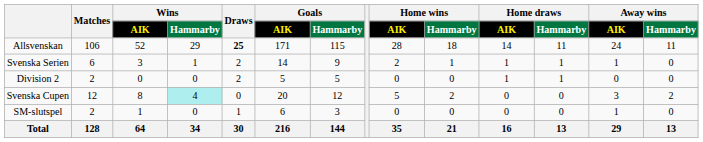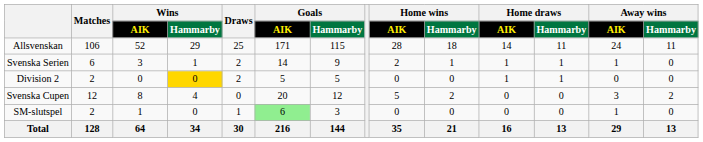(239, 46) bold -> (239, 46) normal
(195, 79) no background -> (195, 79) gold background
(195, 96) paleturquoise background -> (195, 96) no background
(282, 112) no background -> (282, 112) lightgreen background
